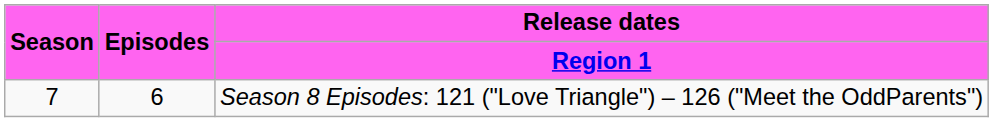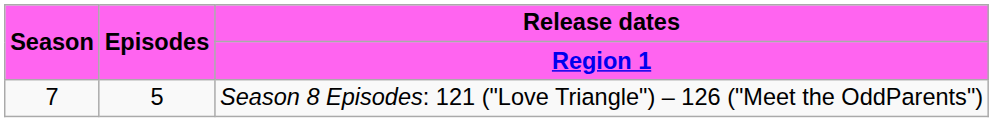(157, 97) 6 -> (157, 97) 5
